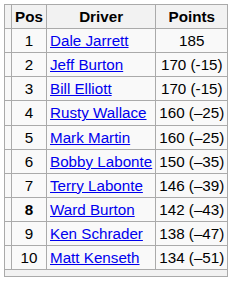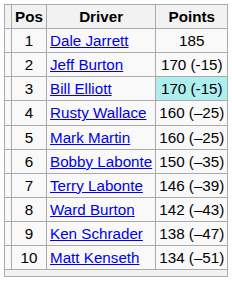(192, 89) no background -> (192, 89) paleturquoise background
(29, 209) bold -> (29, 209) normal
